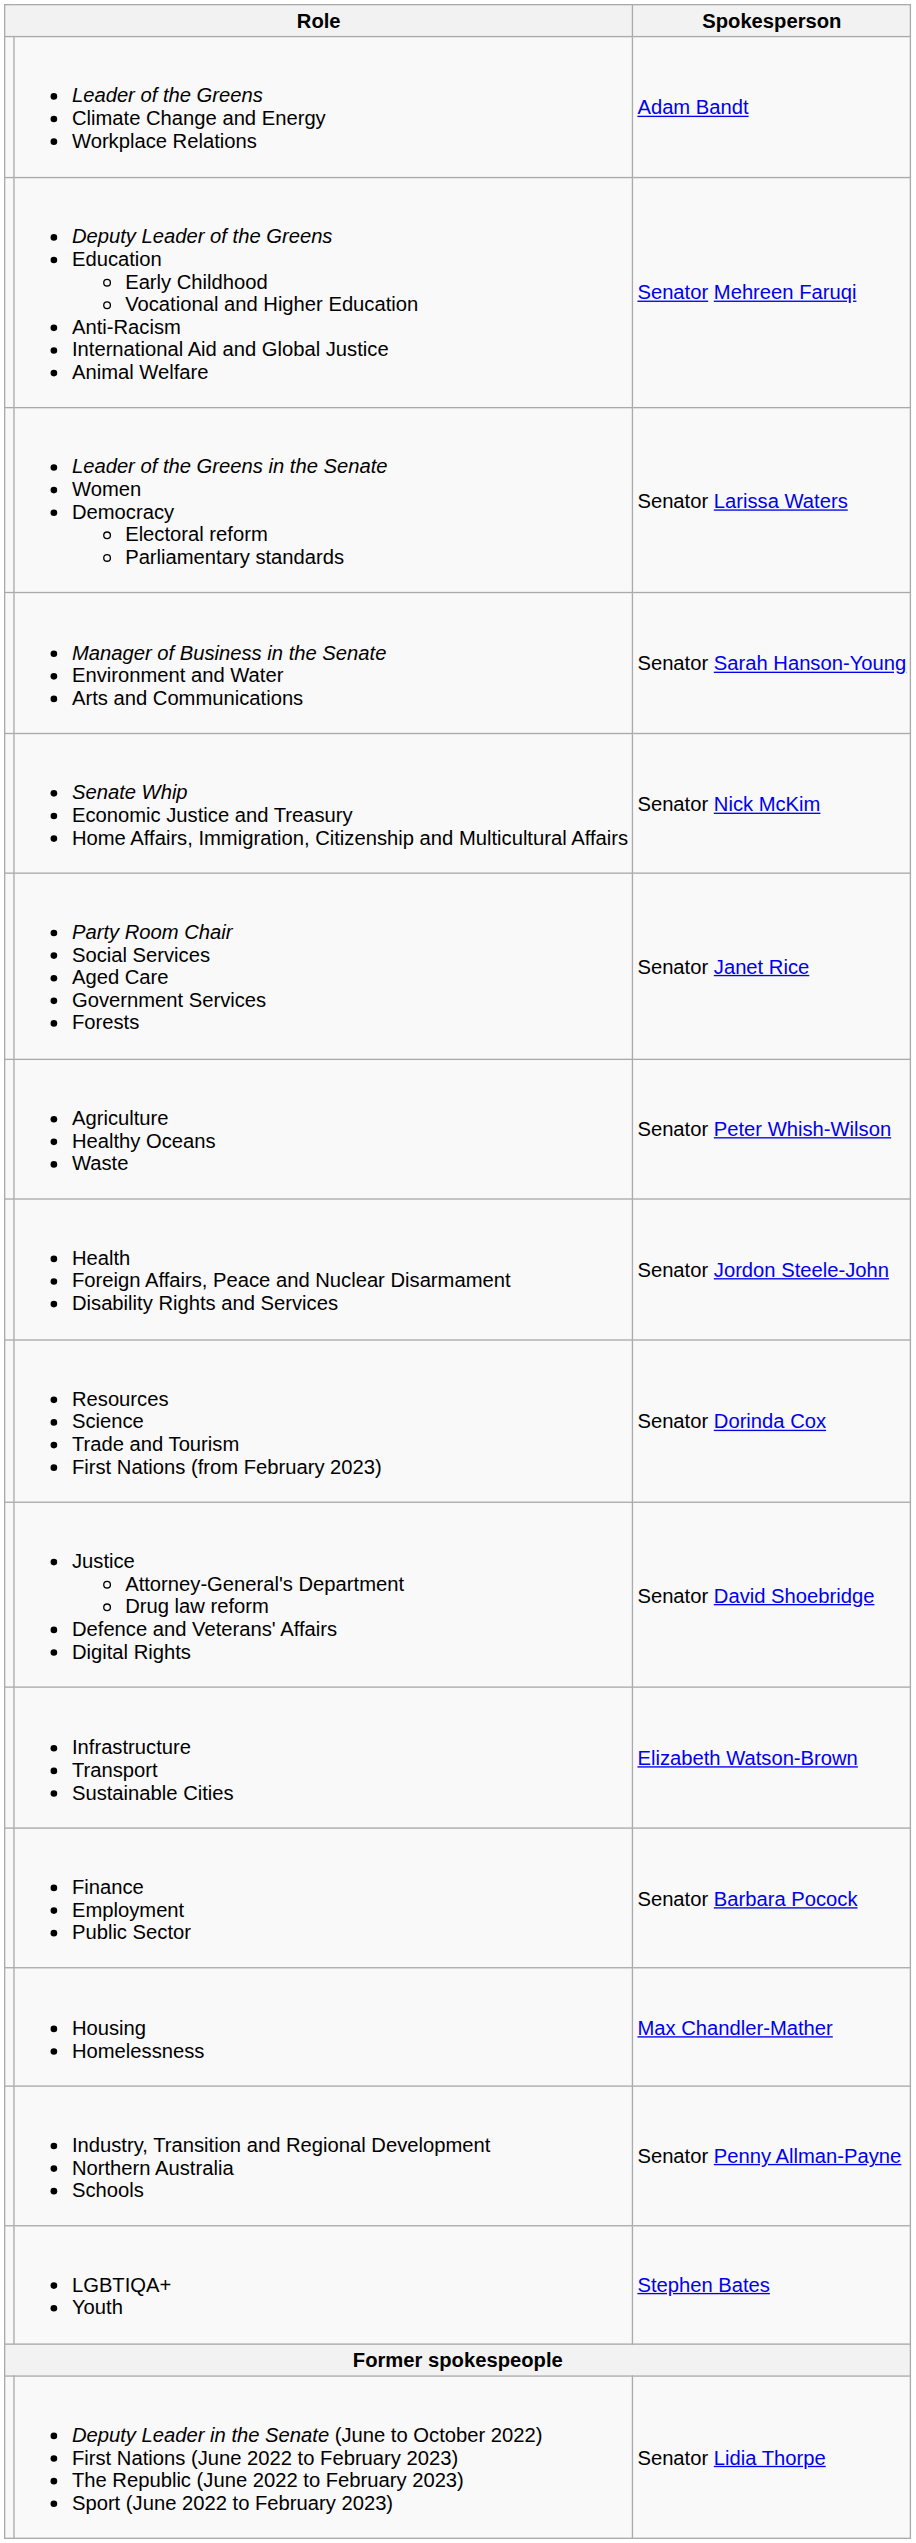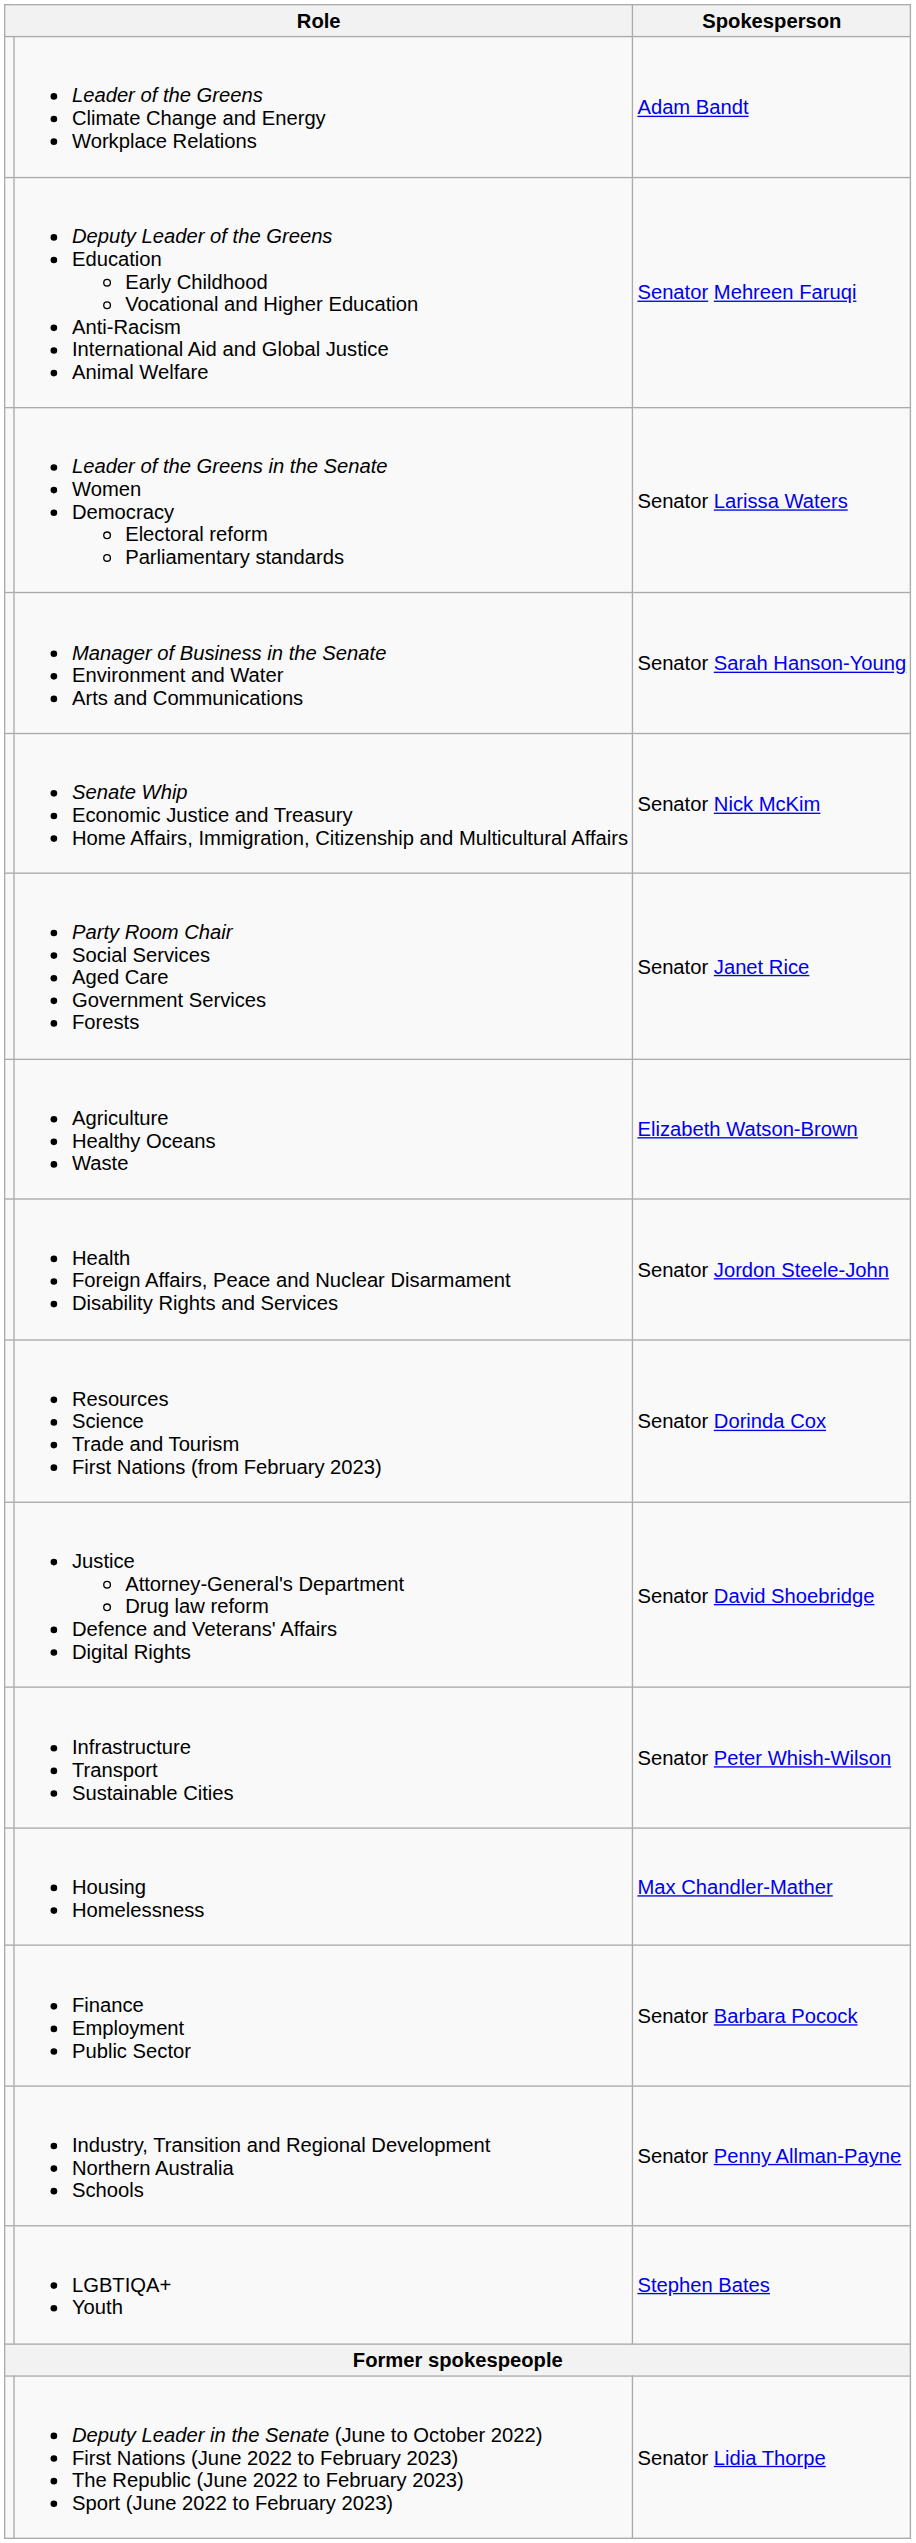(764, 1129) Senator Peter Whish-Wilson -> (748, 1129) Elizabeth Watson-Brown
(748, 1758) Elizabeth Watson-Brown -> (764, 1758) Senator Peter Whish-Wilson
rows swapped: (323, 1910) <-> (323, 2038)
